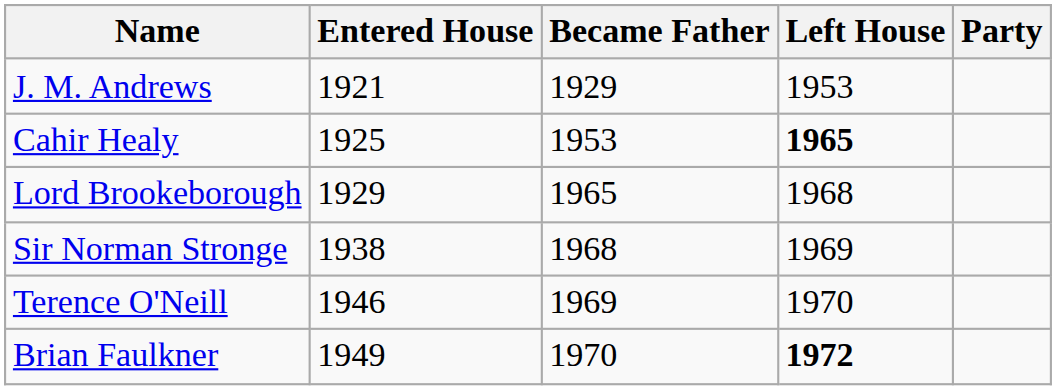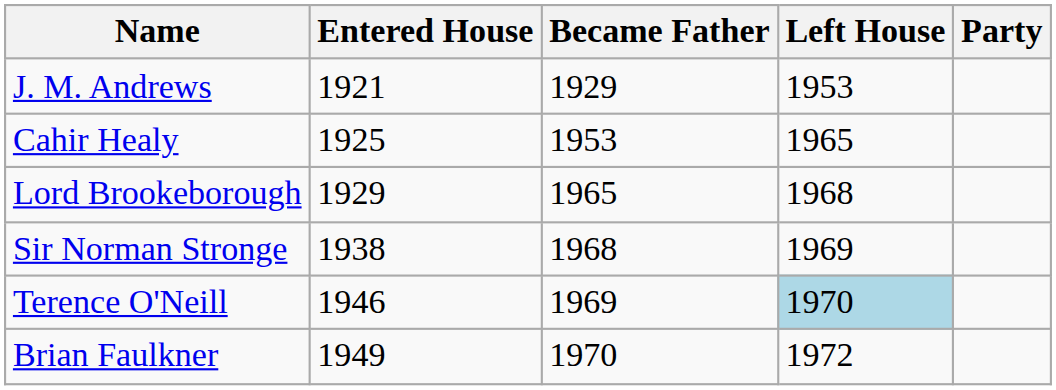(819, 139) bold -> (819, 139) normal
(819, 301) no background -> (819, 301) lightblue background
(819, 355) bold -> (819, 355) normal
